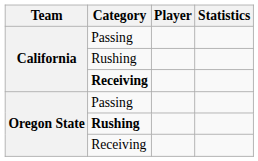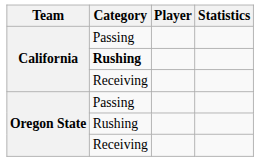(114, 59) normal -> (117, 59) bold
(119, 80) bold -> (120, 80) normal
(115, 123) bold -> (115, 123) normal
